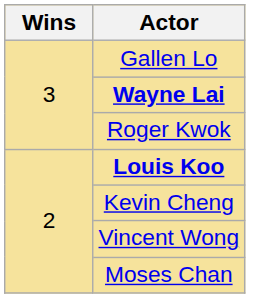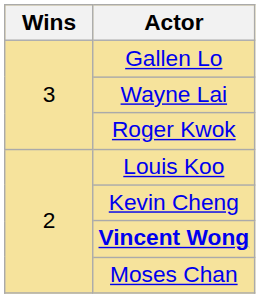(169, 94) bold -> (174, 94) normal
(169, 166) bold -> (174, 166) normal
(169, 238) normal -> (174, 238) bold
